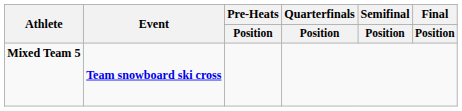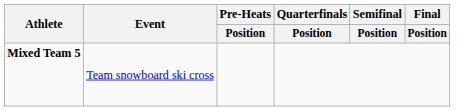(154, 75) bold -> (150, 75) normal
